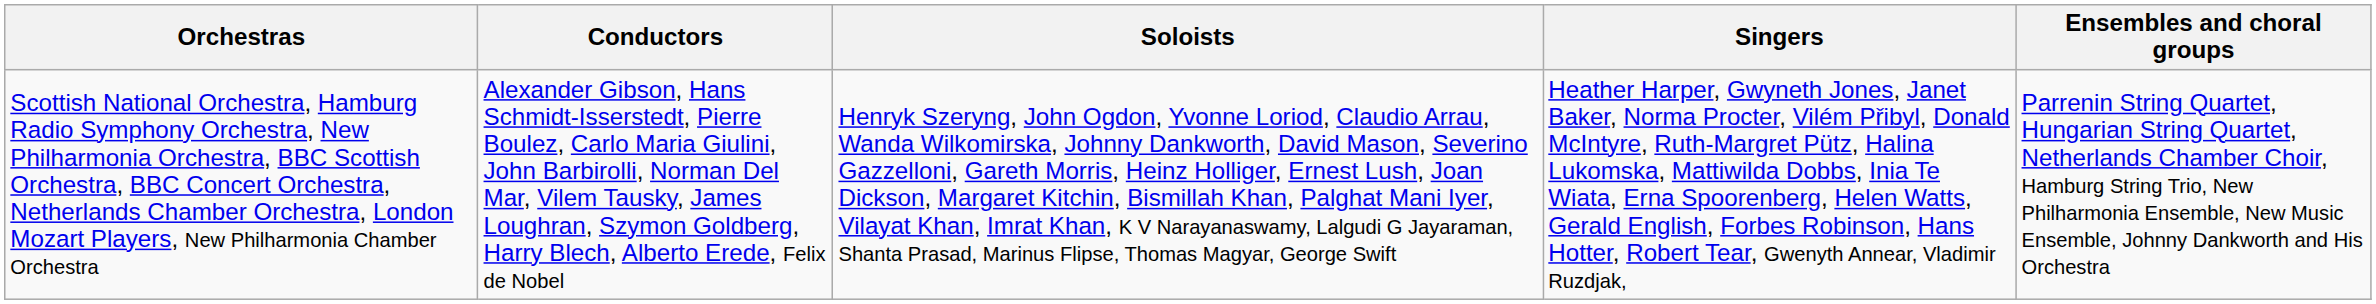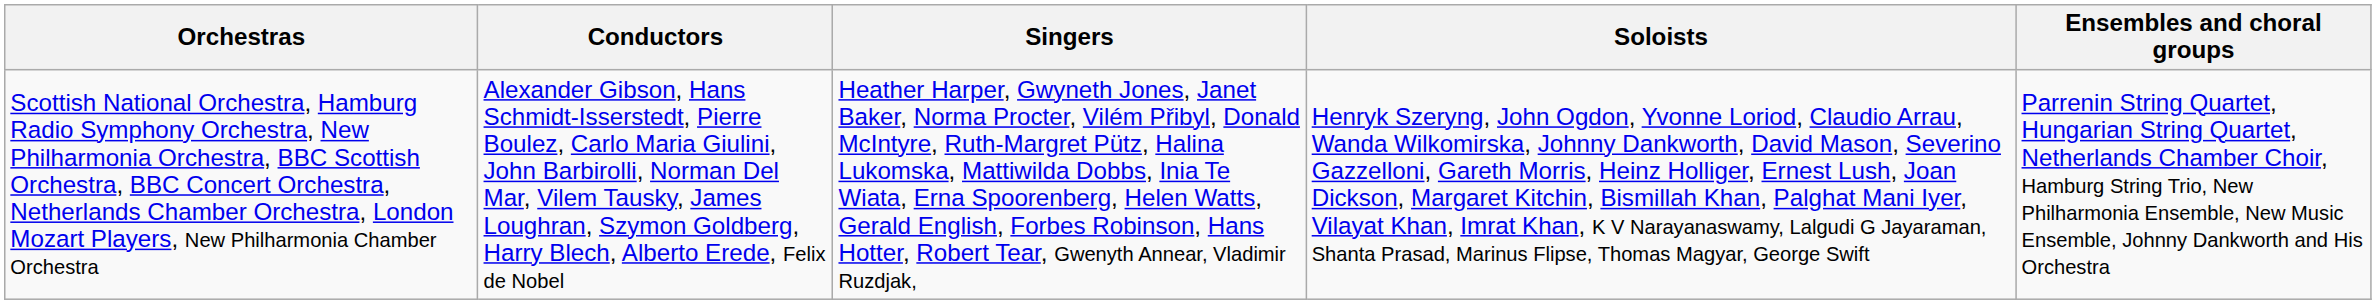columns swapped: (1188, 37) <-> (1779, 37)
